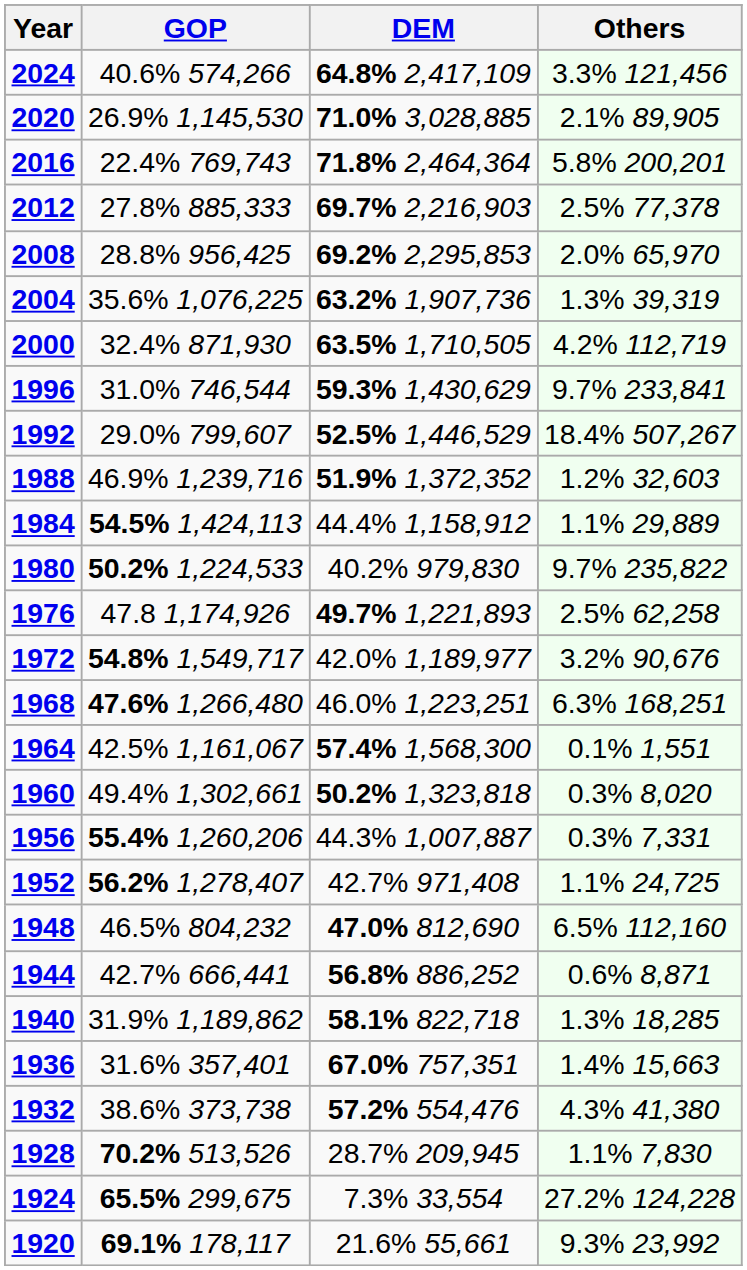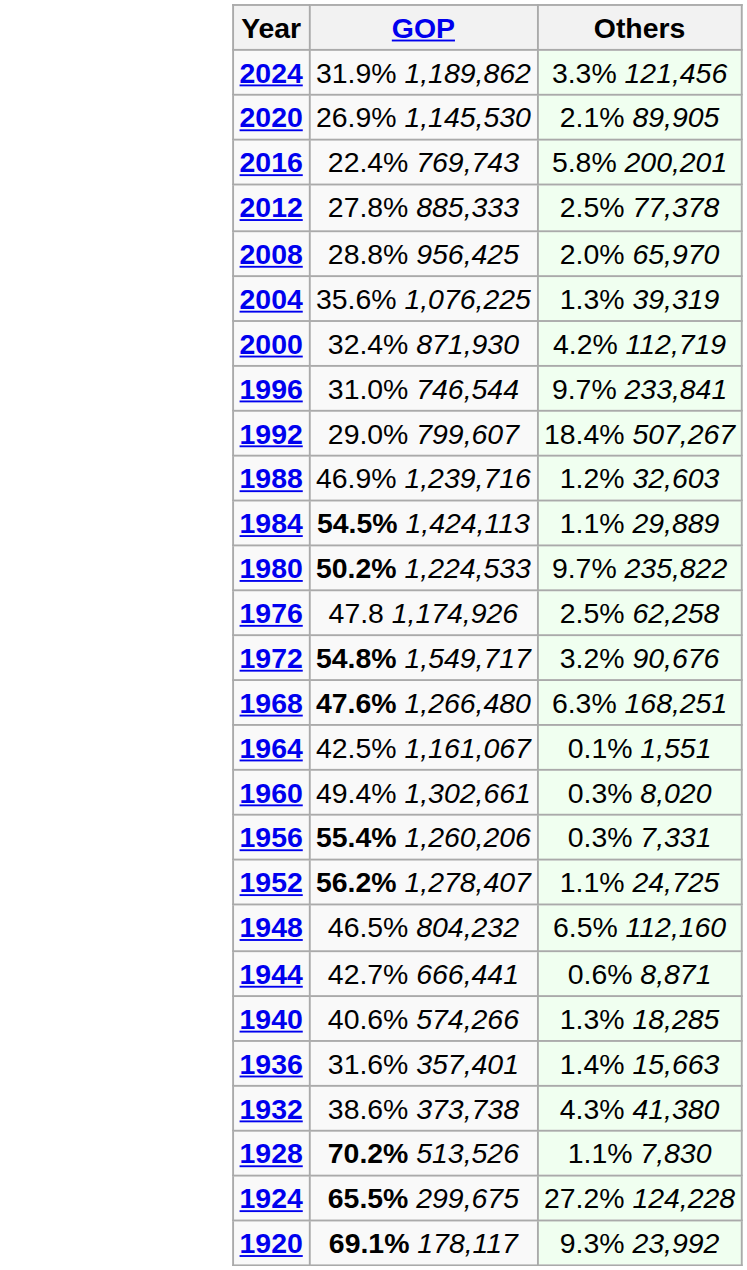- column: (423, 28)
(195, 73) 40.6% 574,266 -> (423, 73) 31.9% 1,189,862
(195, 1018) 31.9% 1,189,862 -> (423, 1018) 40.6% 574,266
